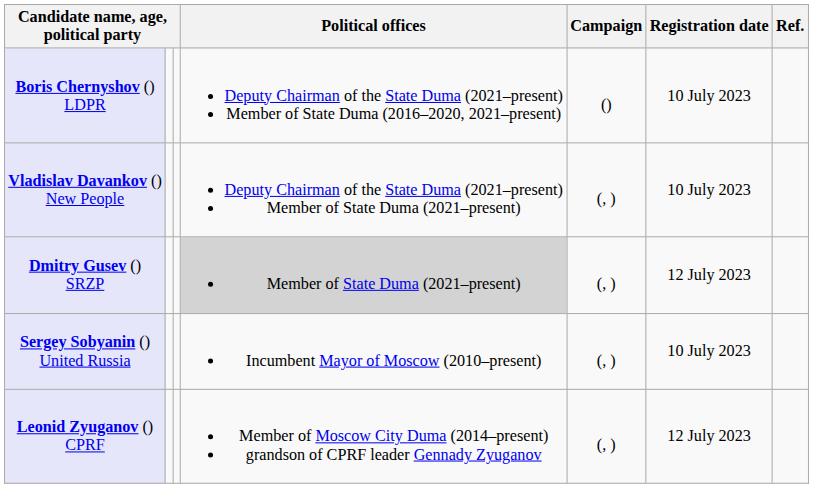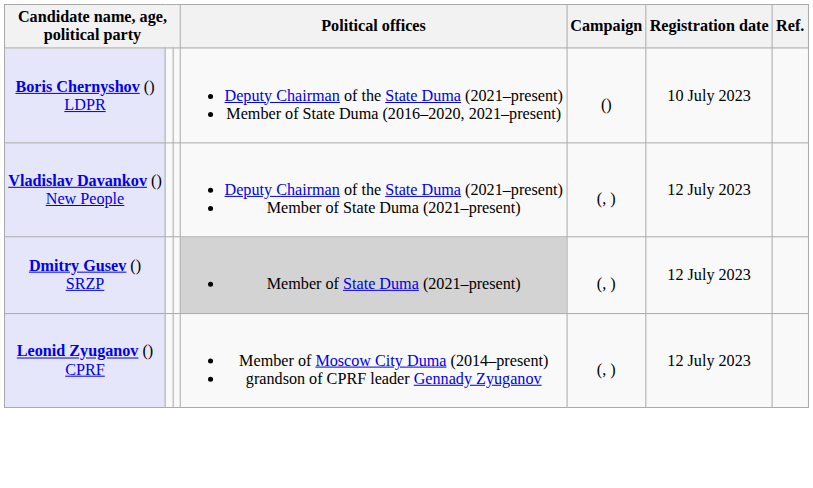(709, 189) 10 July 2023 -> (709, 189) 12 July 2023
- row: (85, 351)
